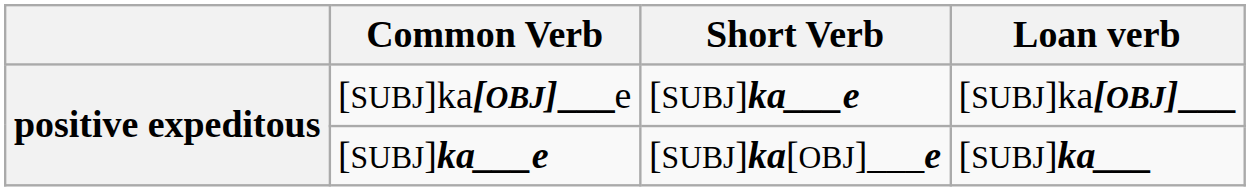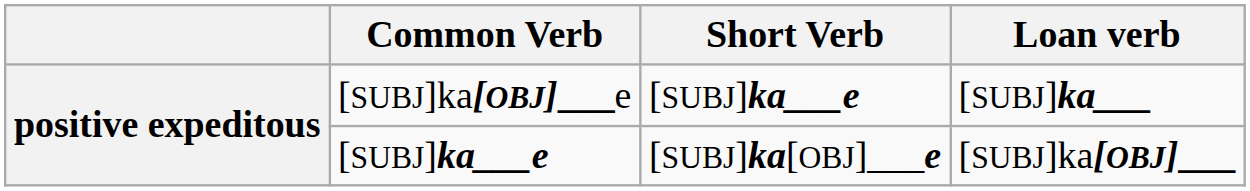(1097, 94) [SUBJ]ka[OBJ]___ -> (1055, 94) [SUBJ]ka___
(1055, 154) [SUBJ]ka___ -> (1097, 154) [SUBJ]ka[OBJ]___
